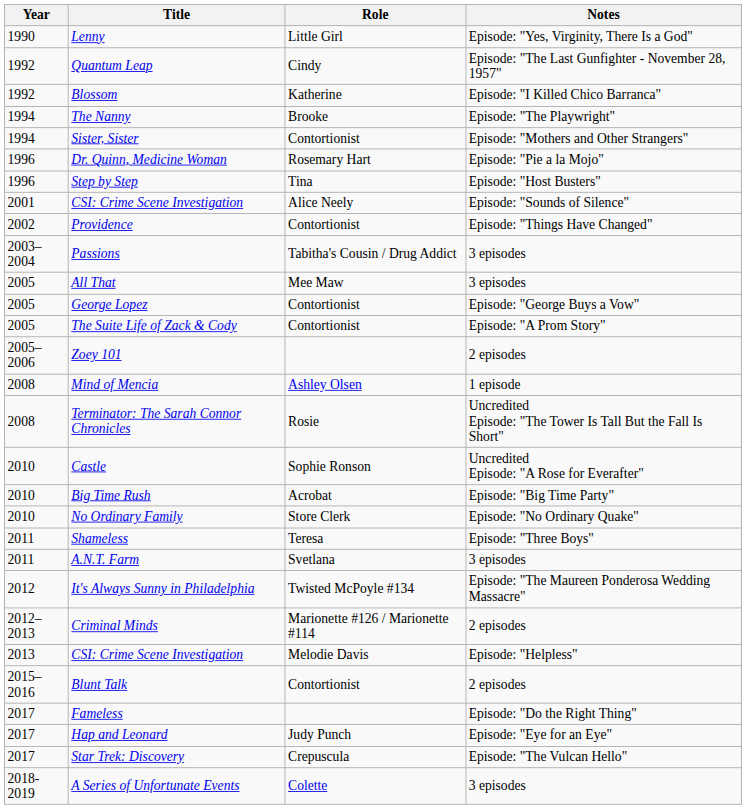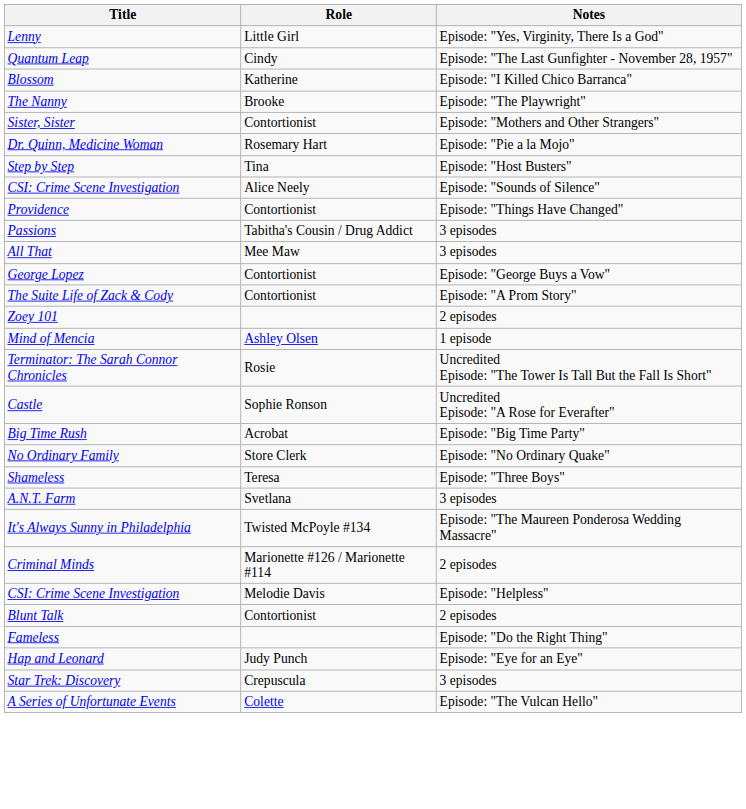- column: (36, 15)
(548, 756) Episode: "The Vulcan Hello" -> (468, 680) 3 episodes
(497, 786) 3 episodes -> (519, 701) Episode: "The Vulcan Hello"
